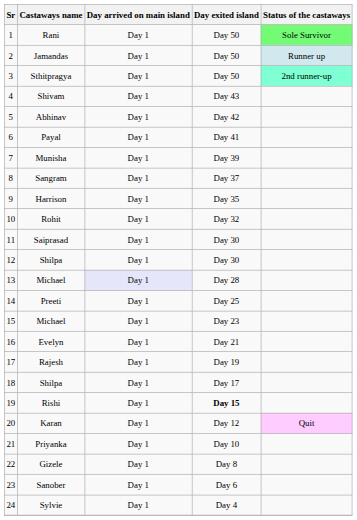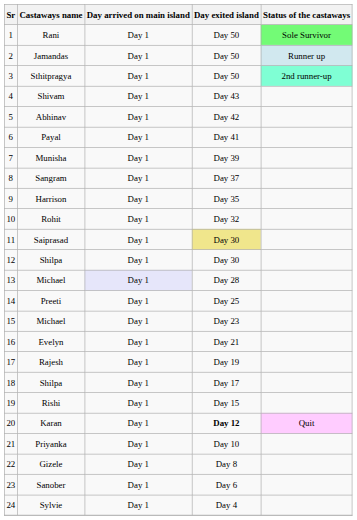(226, 239) no background -> (226, 239) khaki background
(226, 402) bold -> (226, 402) normal
(226, 423) normal -> (226, 423) bold
